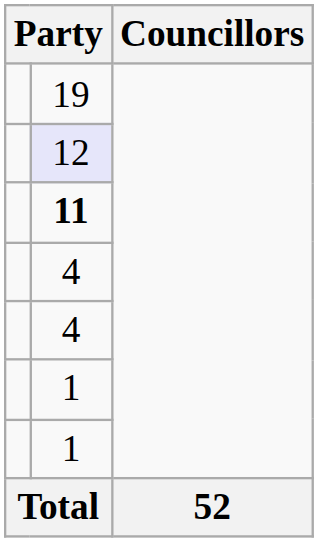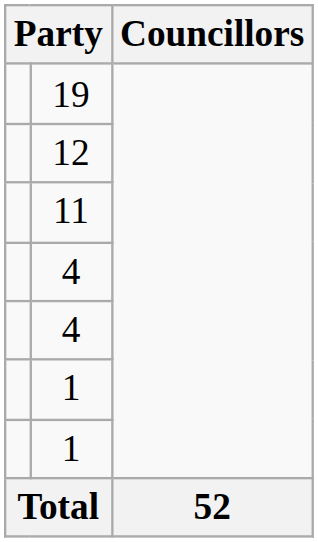(71, 152) lavender background -> (71, 152) no background
(71, 211) bold -> (71, 211) normal
